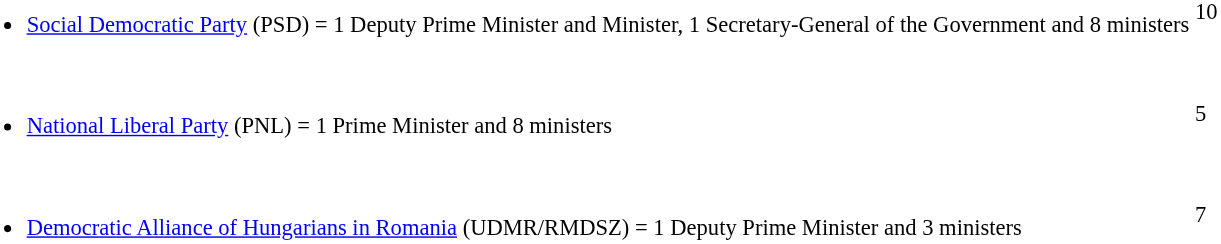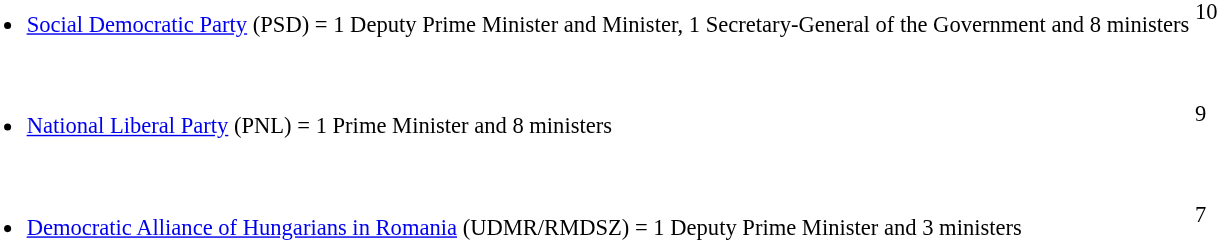(1206, 114) 5 -> (1206, 114) 9
